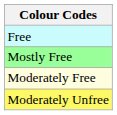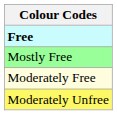(19, 36) normal -> (20, 36) bold
